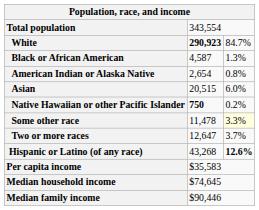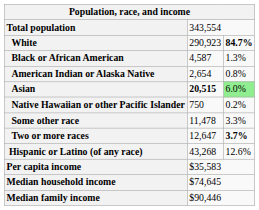(205, 43) bold -> (205, 43) normal
(238, 43) normal -> (239, 43) bold
(203, 89) normal -> (203, 89) bold
(236, 89) no background -> (236, 89) lightgreen background
(197, 105) bold -> (197, 105) normal
(236, 120) lightyellow background -> (236, 120) no background
(236, 136) normal -> (237, 136) bold
(239, 151) bold -> (238, 151) normal
